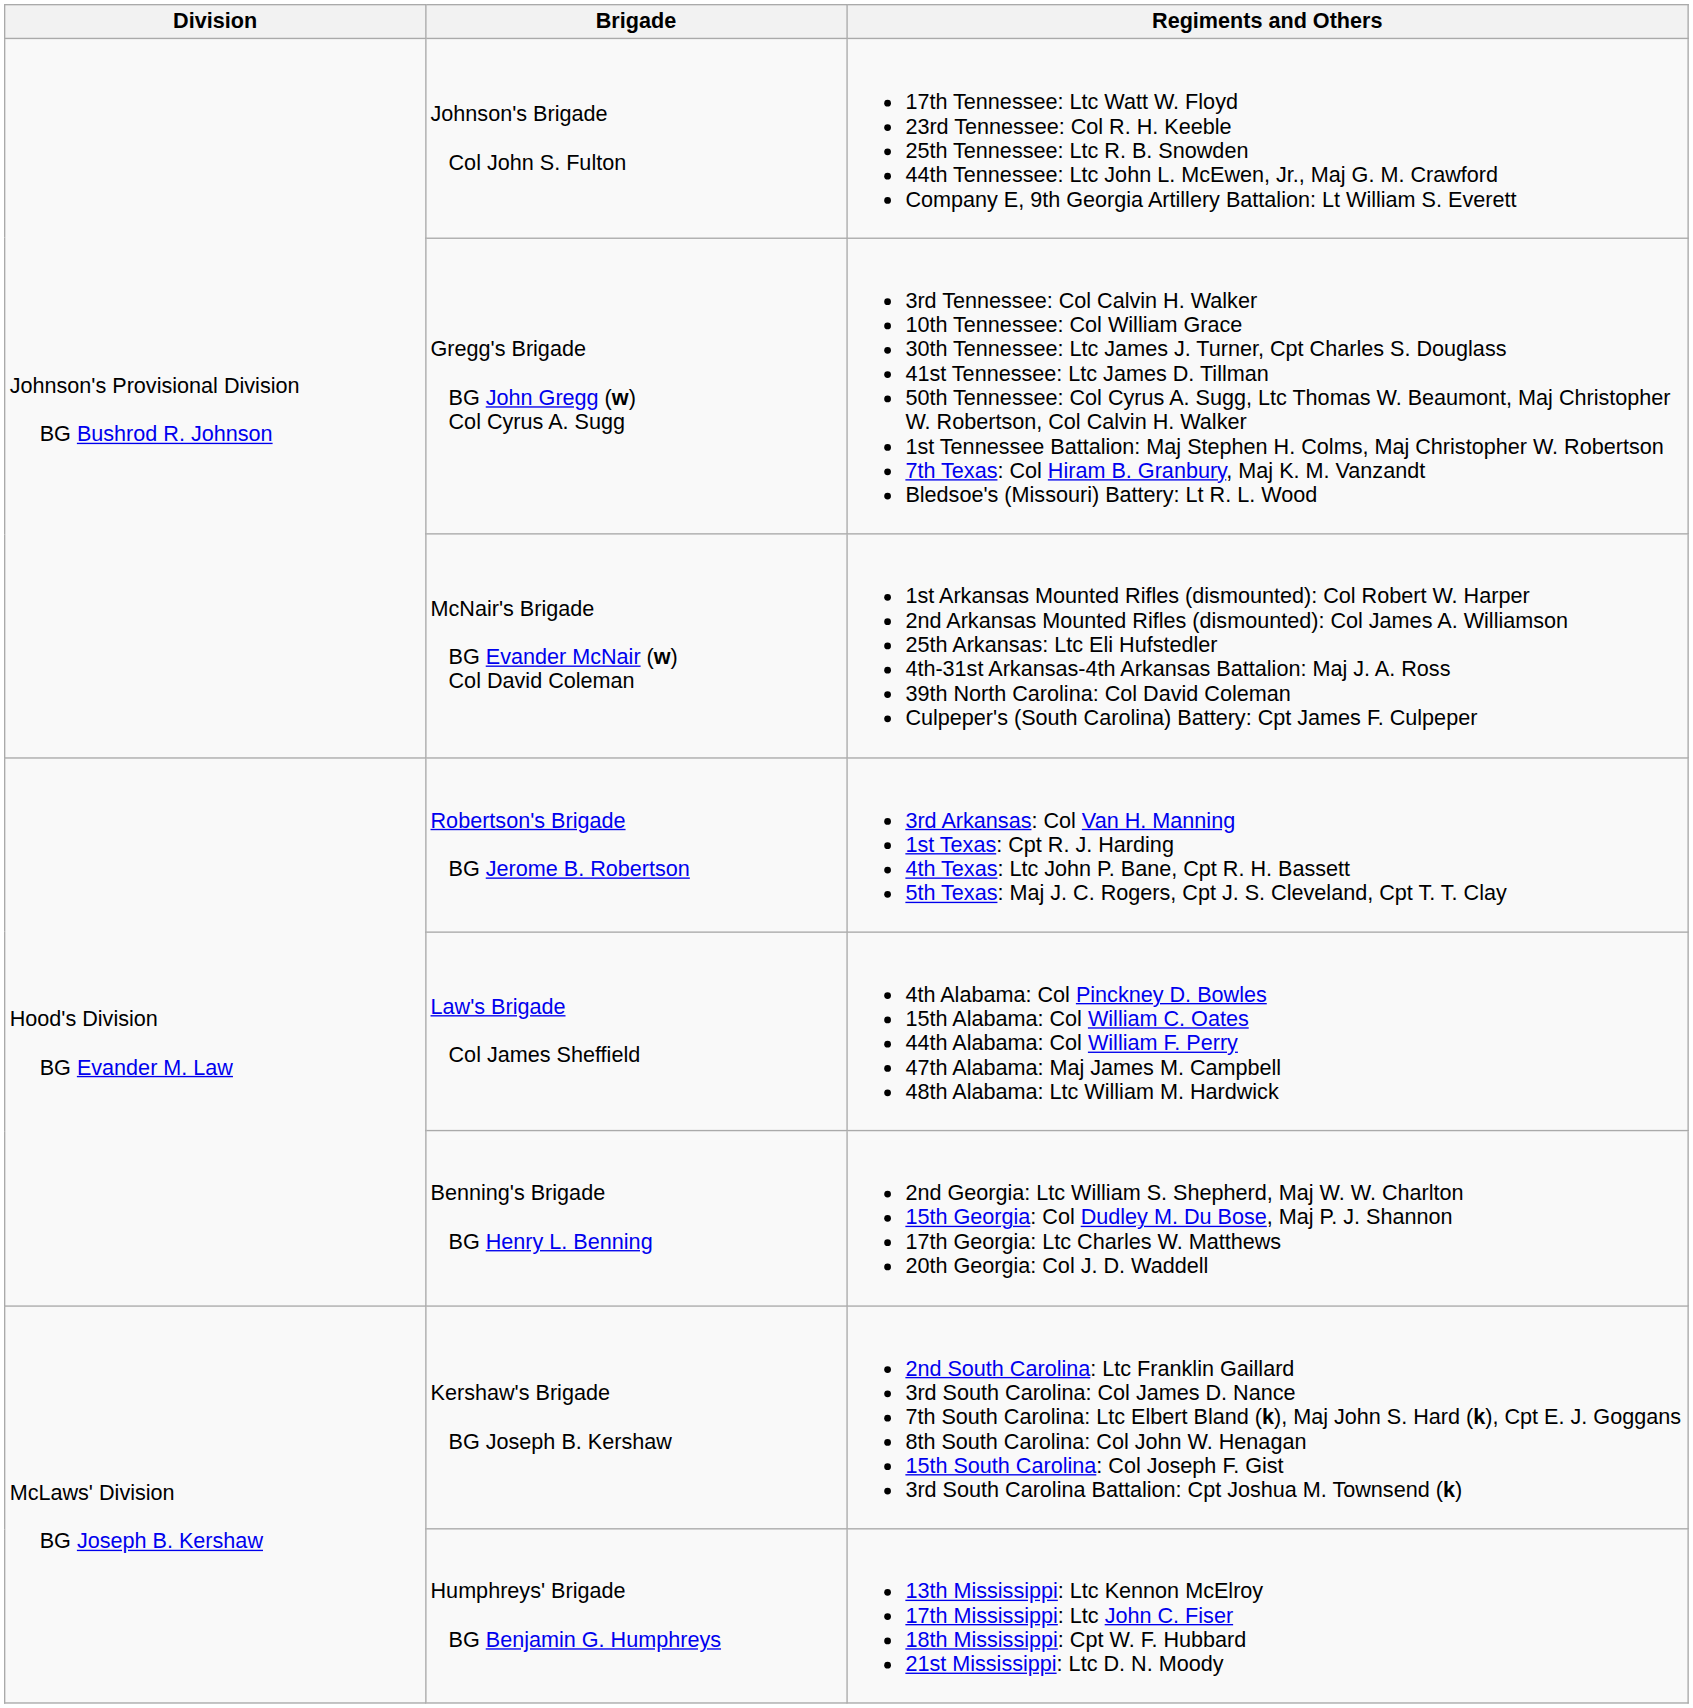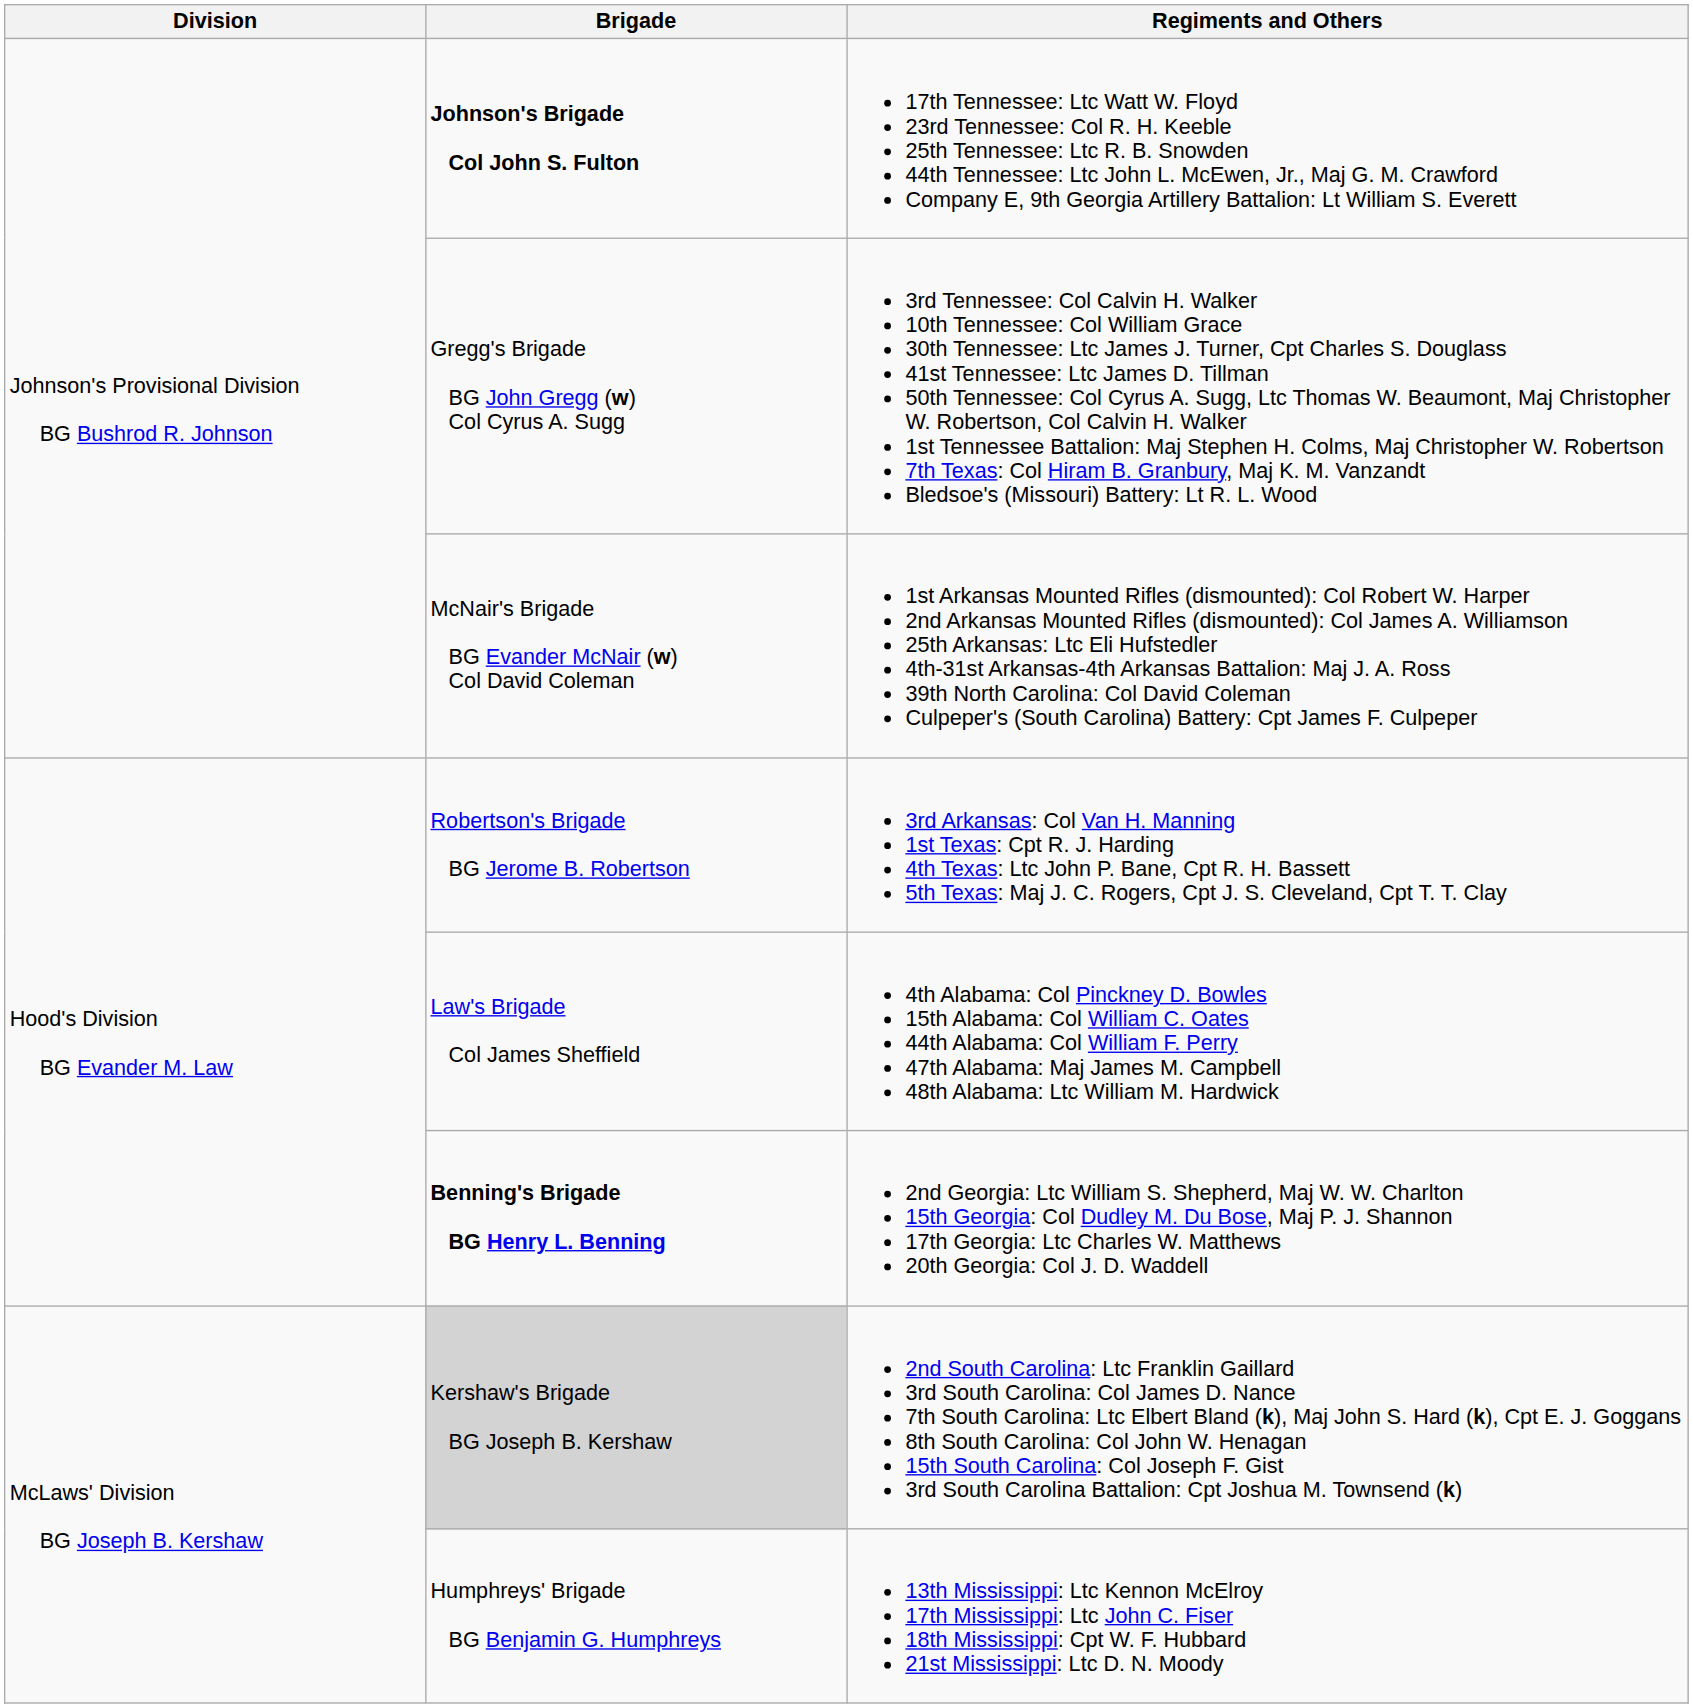(528, 138) normal -> (535, 138) bold
(542, 1218) normal -> (548, 1218) bold
(551, 1417) no background -> (551, 1417) lightgrey background
